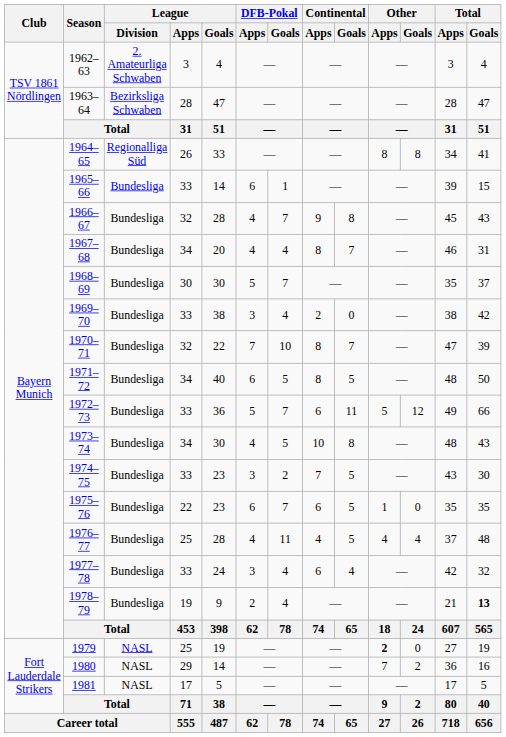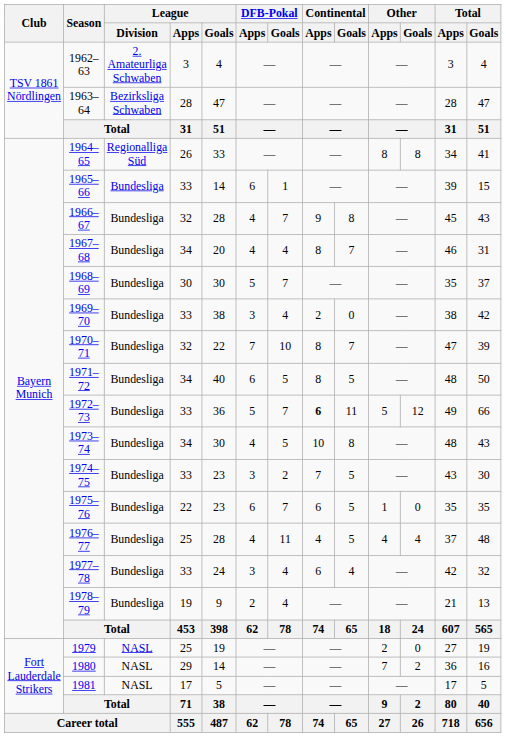(318, 411) normal -> (318, 411) bold
(484, 603) bold -> (484, 603) normal
(385, 647) bold -> (385, 647) normal
